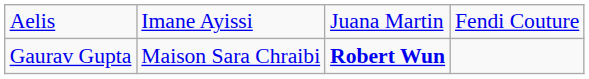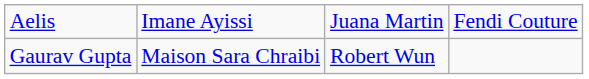(388, 55) bold -> (383, 55) normal
